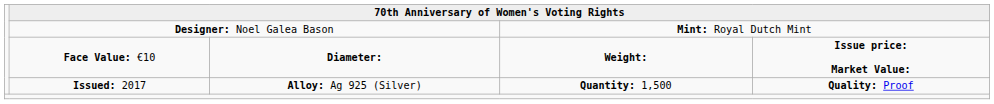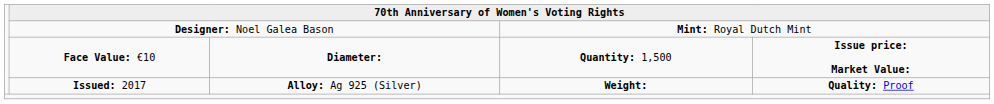(626, 57) Weight: -> (626, 57) Quantity: 1,500
(626, 86) Quantity: 1,500 -> (626, 86) Weight:
